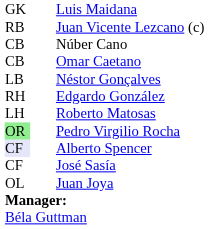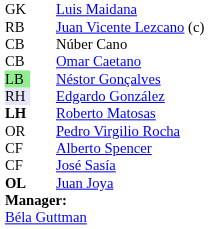(14, 79) no background -> (14, 79) lightgreen background
(15, 96) no background -> (15, 96) lavender background
(15, 113) normal -> (16, 113) bold
(15, 131) lightgreen background -> (15, 131) no background
(14, 148) lavender background -> (14, 148) no background
(15, 183) normal -> (16, 183) bold
